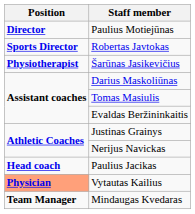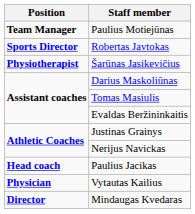(26, 30) Director -> (42, 30) Team Manager
(29, 183) lightsalmon background -> (29, 183) no background
(42, 200) Team Manager -> (26, 200) Director
